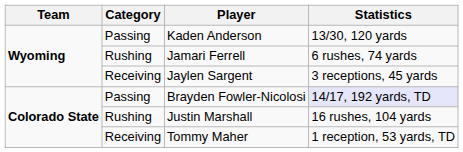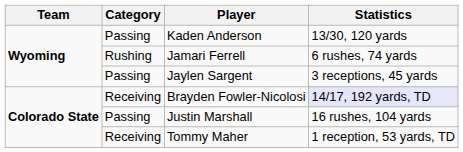(133, 76) Receiving -> (128, 76) Passing
(128, 96) Passing -> (133, 96) Receiving
(128, 116) Rushing -> (128, 116) Passing
